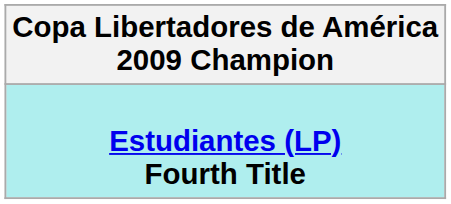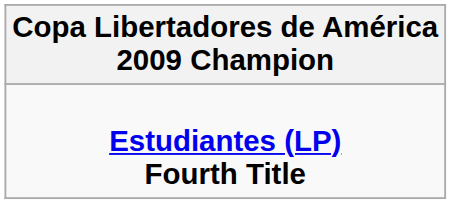(225, 157) paleturquoise background -> (225, 157) no background
